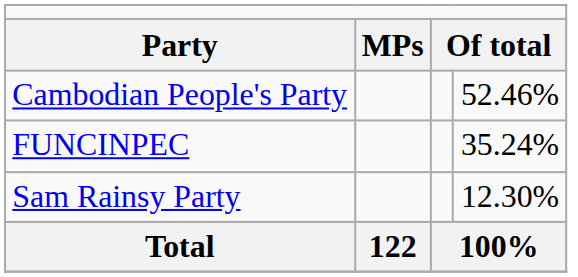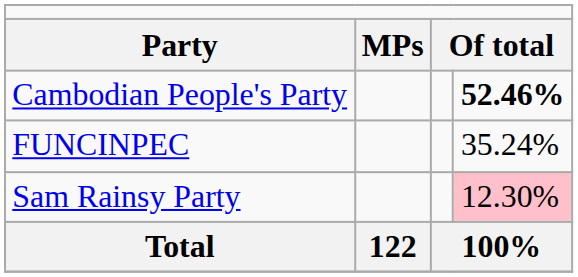(510, 94) normal -> (513, 94) bold
(510, 195) no background -> (510, 195) pink background
